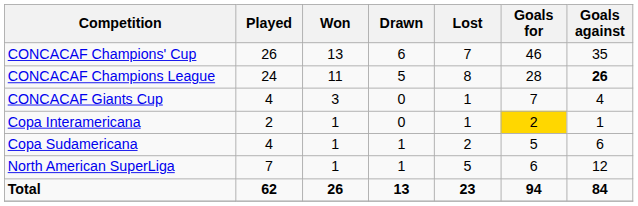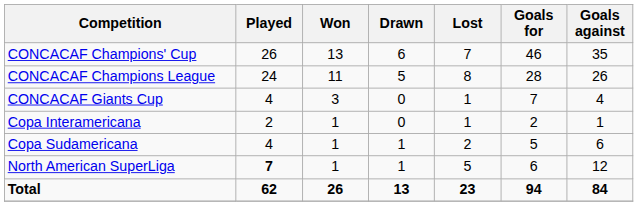(600, 76) bold -> (600, 76) normal
(534, 122) gold background -> (534, 122) no background
(269, 167) normal -> (269, 167) bold
